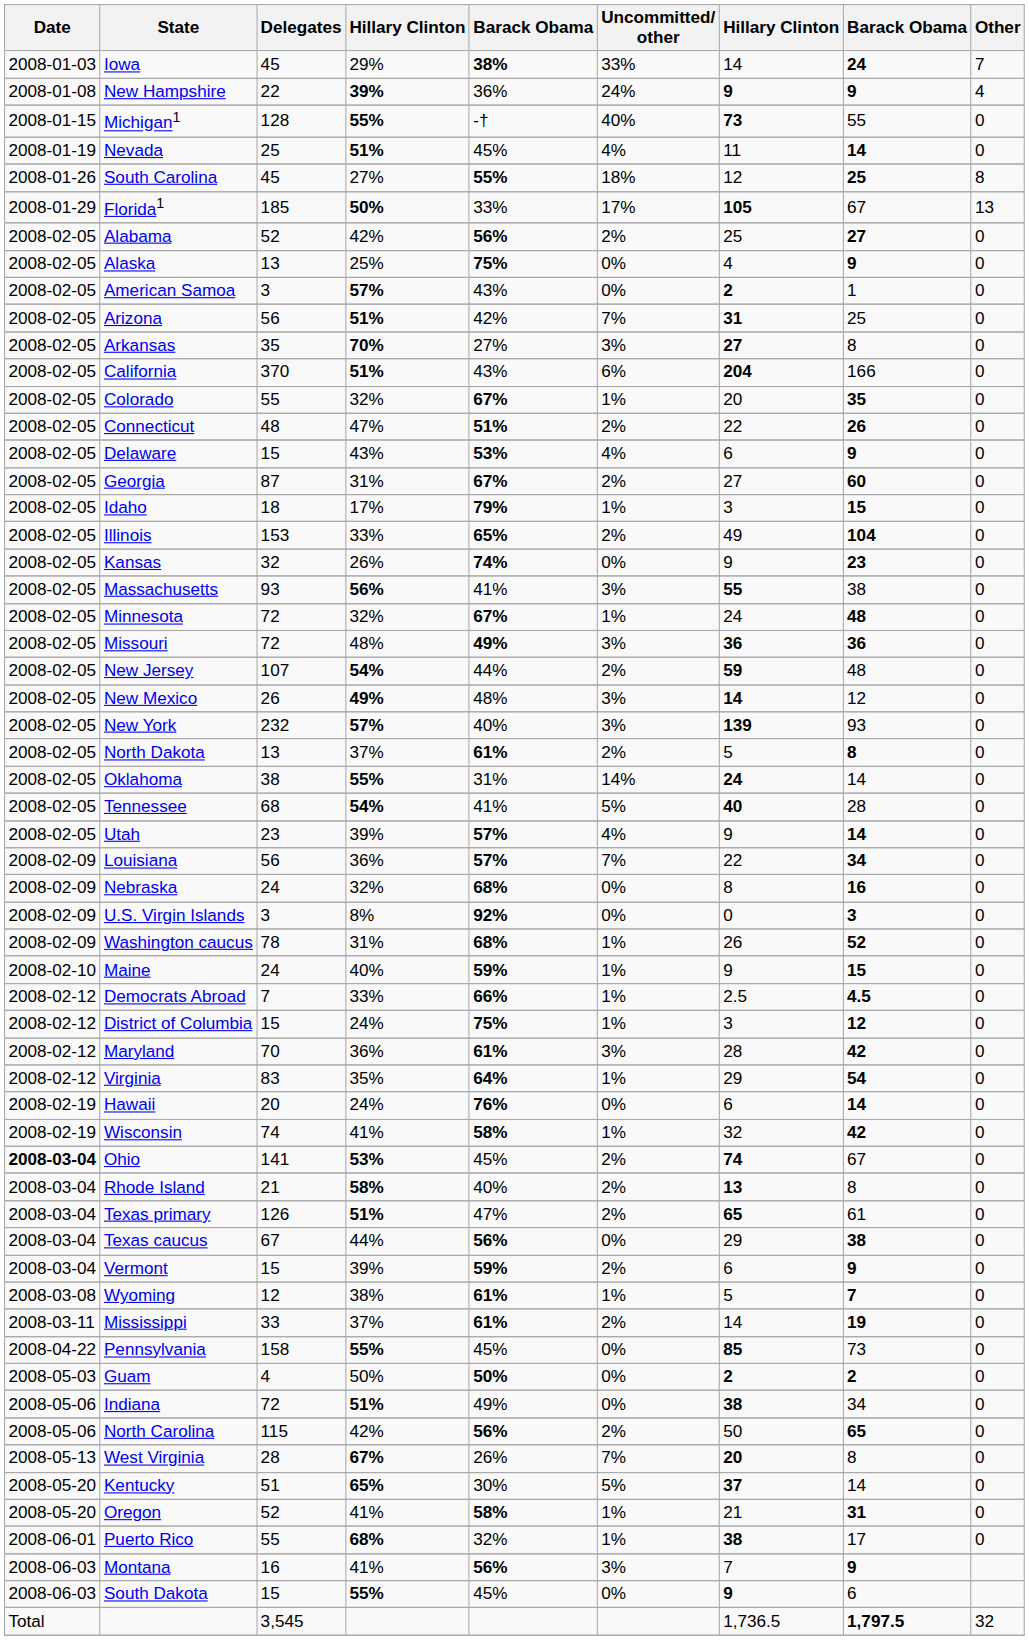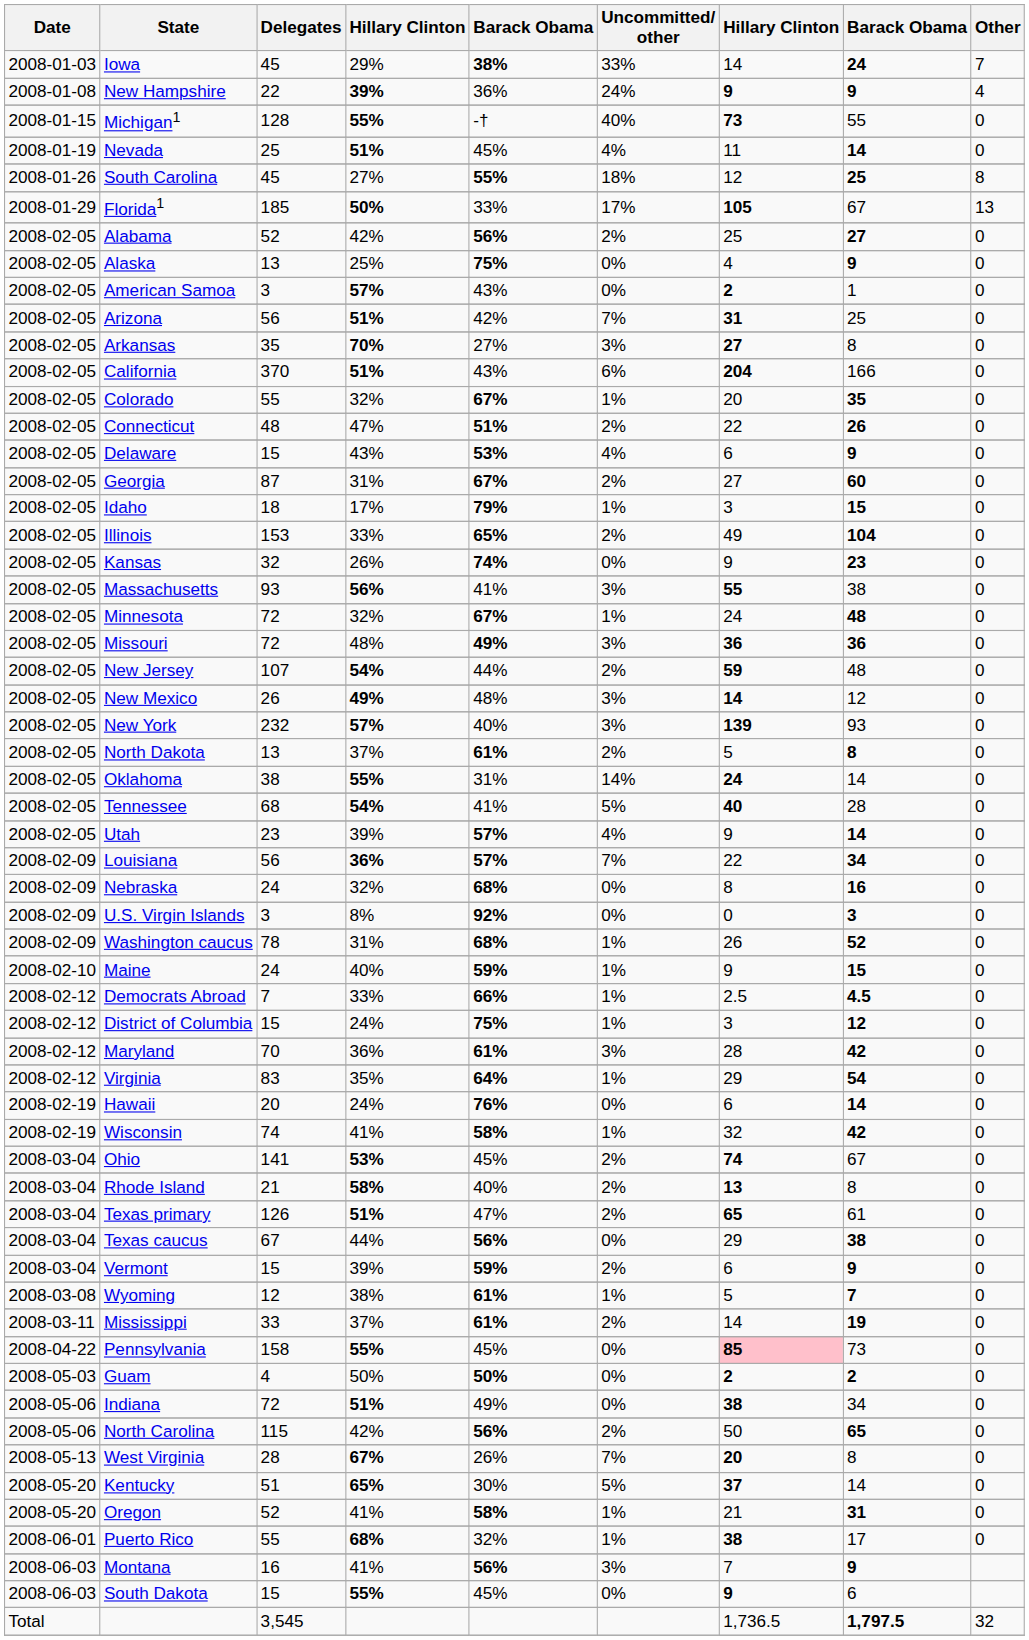(367, 861) normal -> (367, 861) bold
(52, 1159) bold -> (52, 1159) normal
(733, 1349) no background -> (733, 1349) pink background
